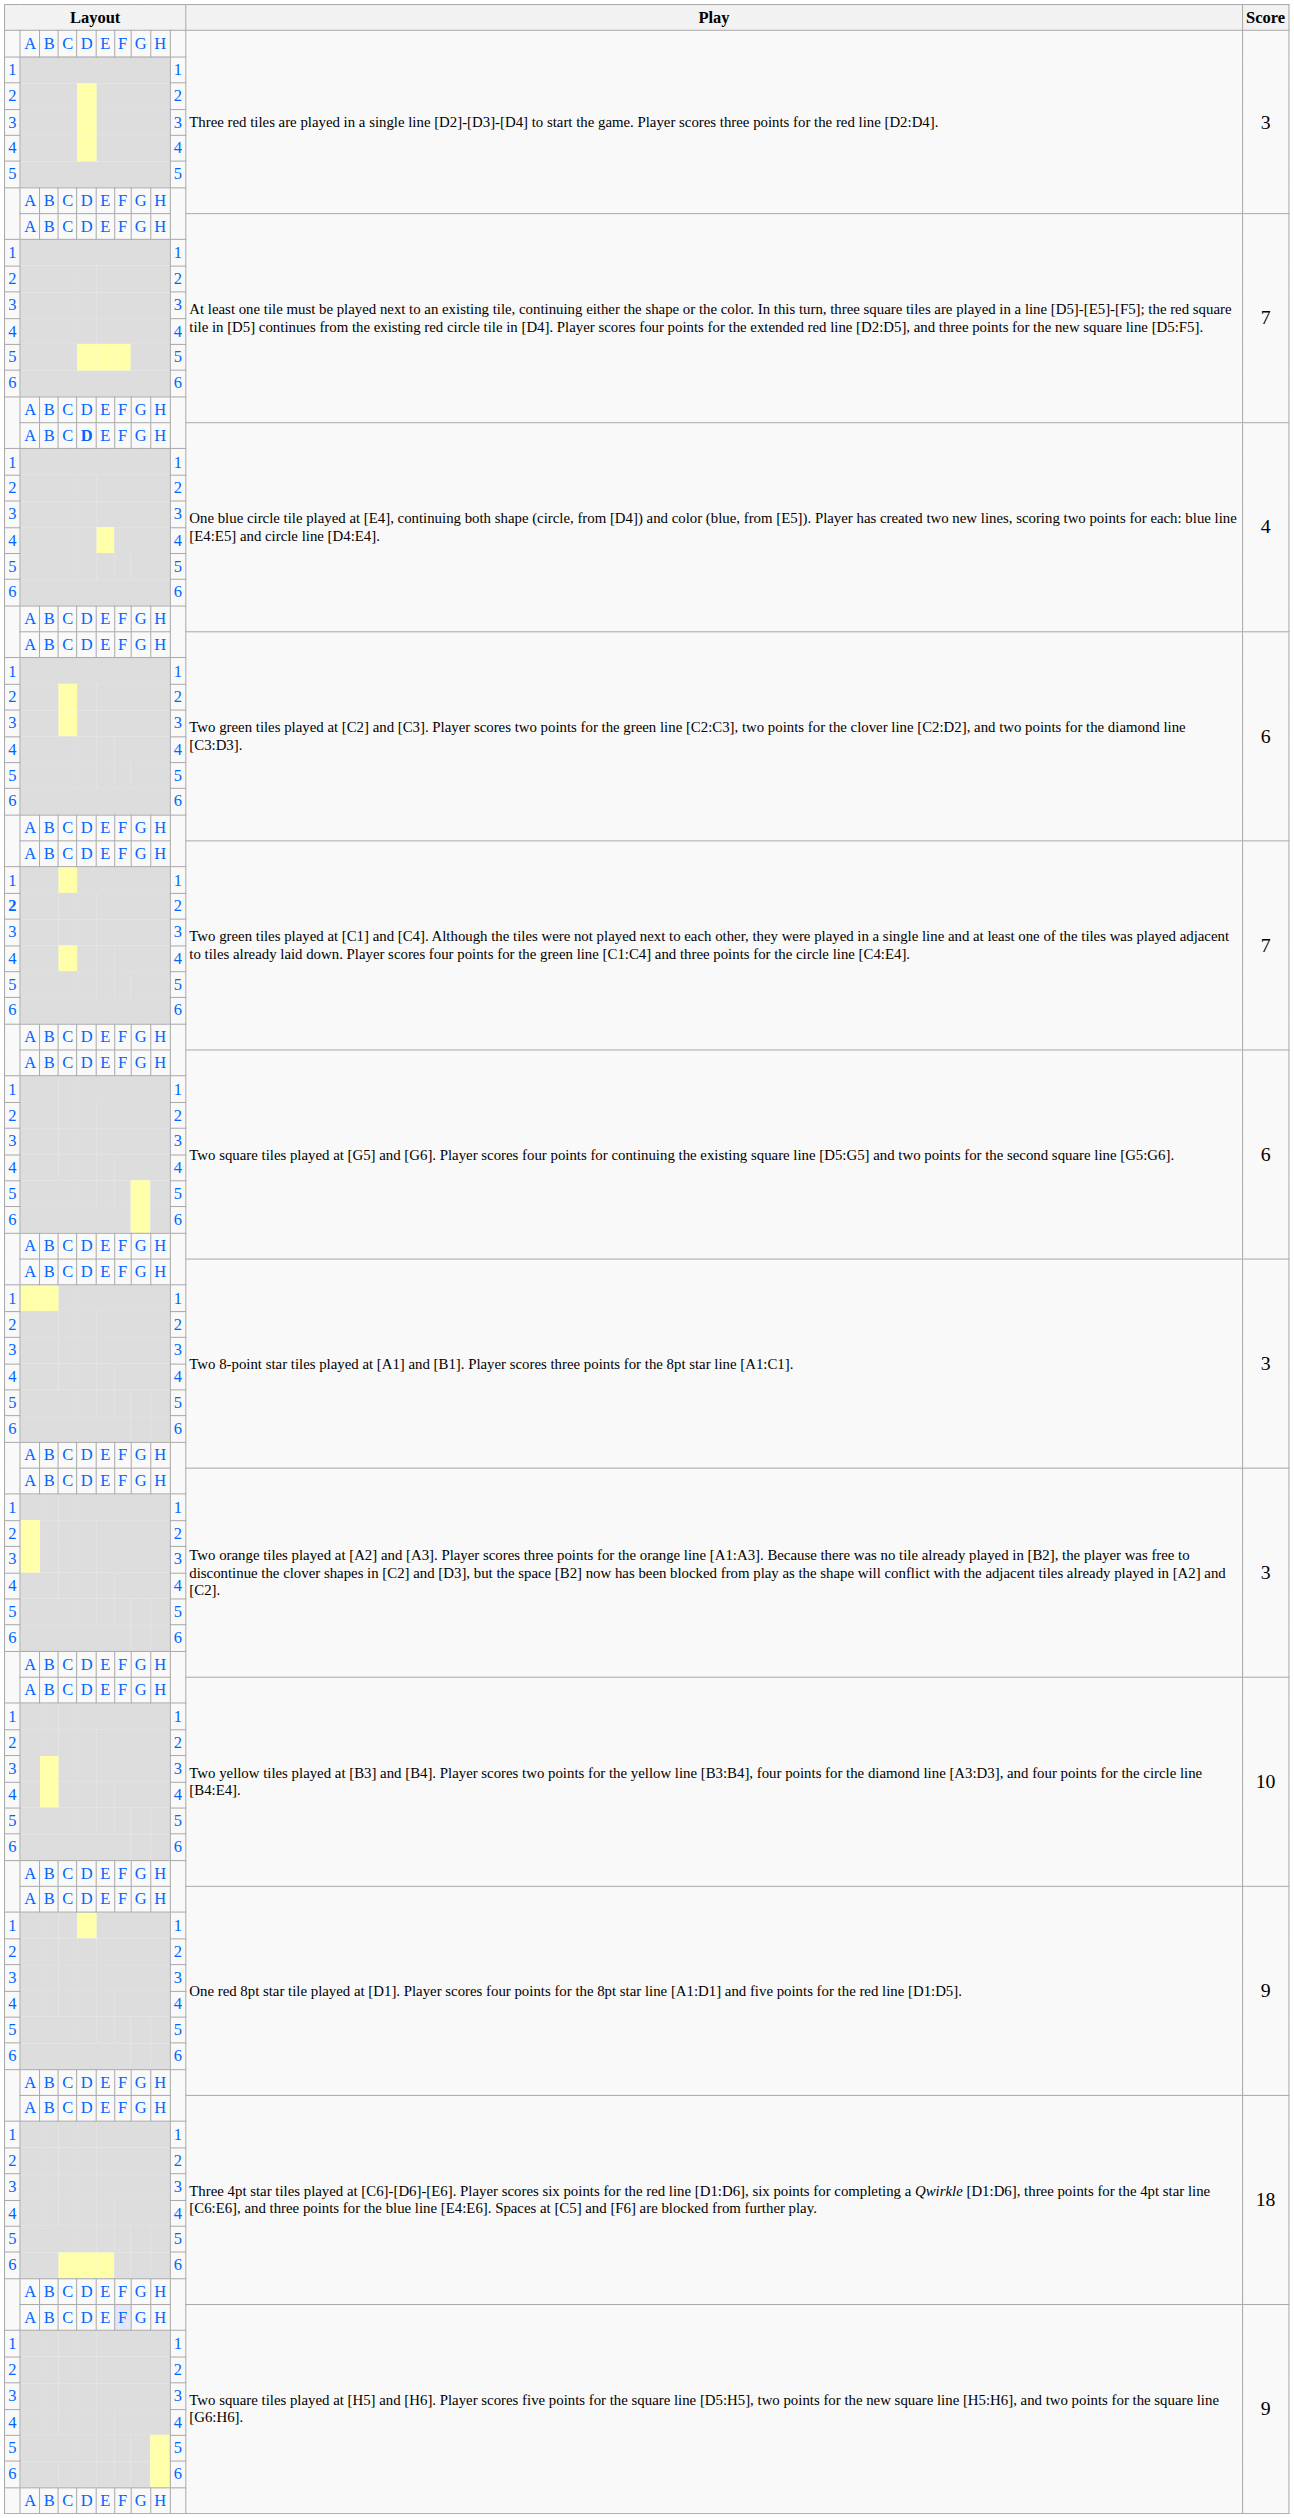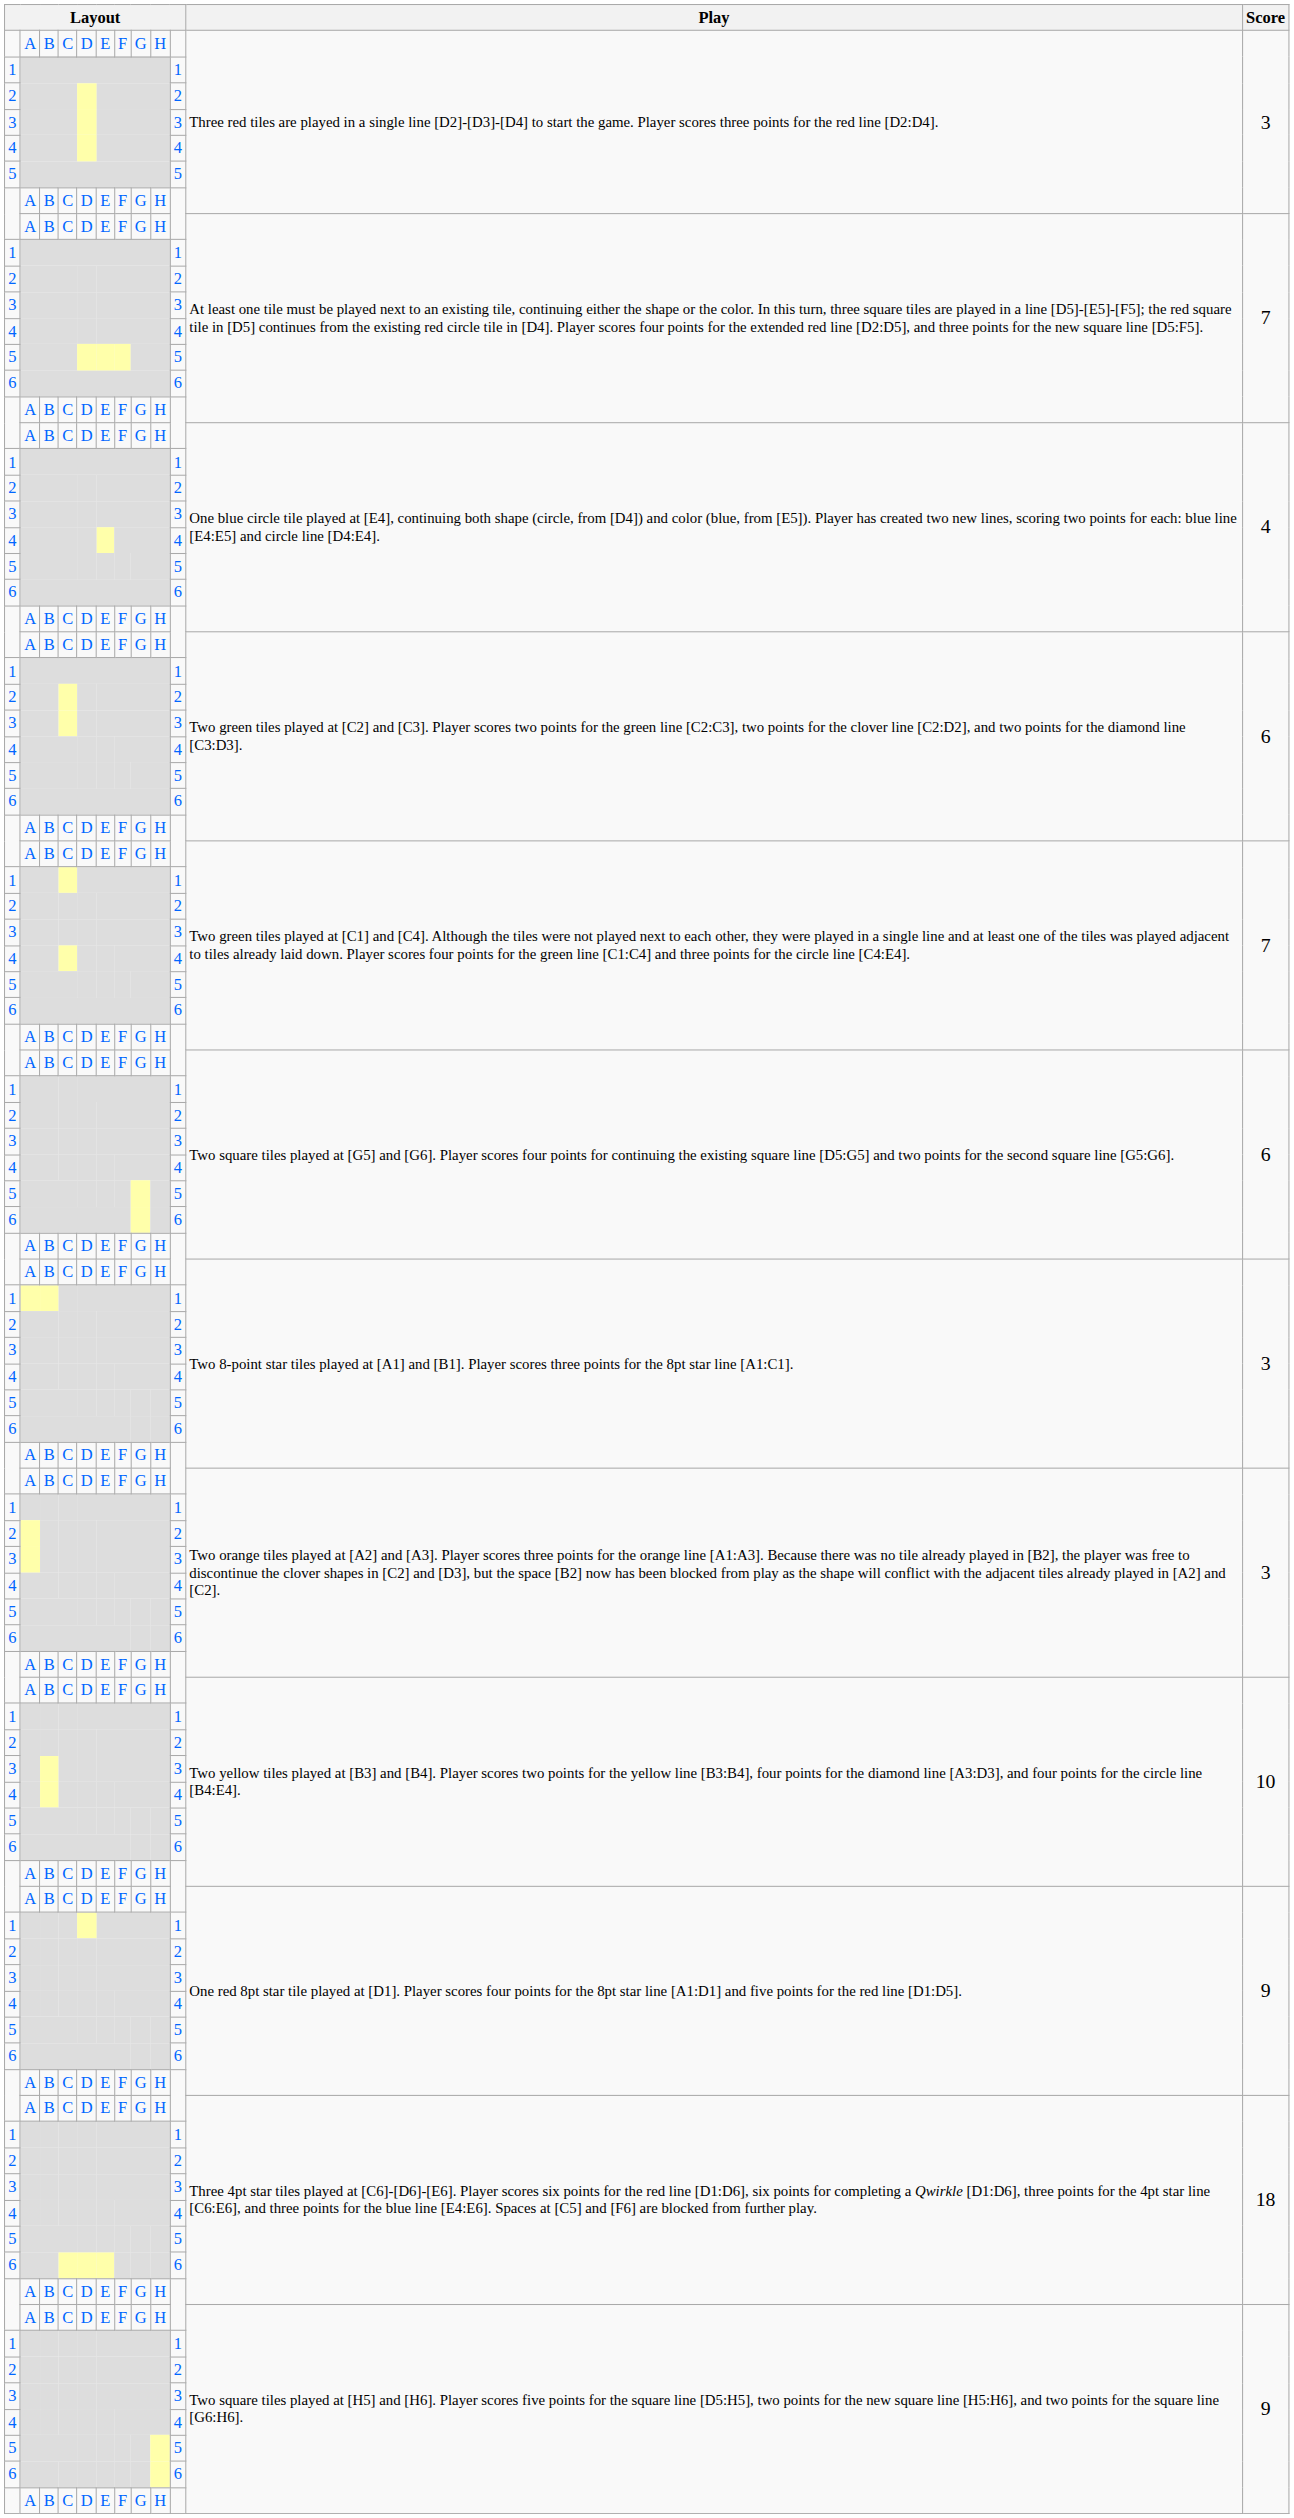(87, 435) bold -> (87, 435) normal
(12, 906) bold -> (12, 906) normal
(123, 2317) lavender background -> (123, 2317) no background
